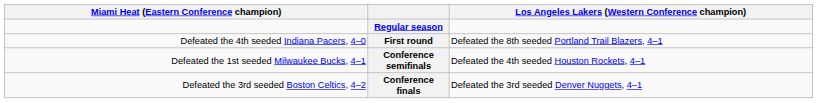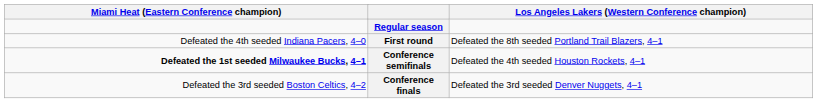(269, 61) normal -> (264, 61) bold
